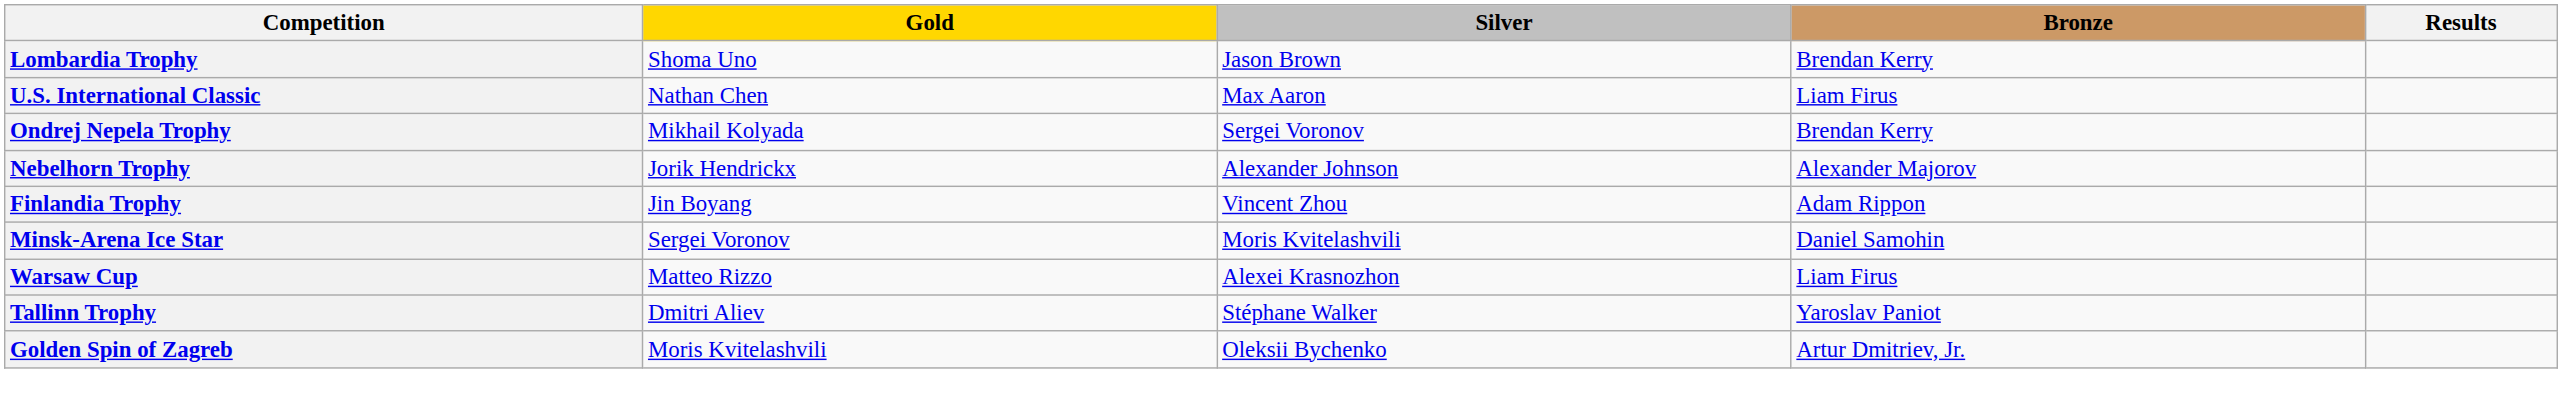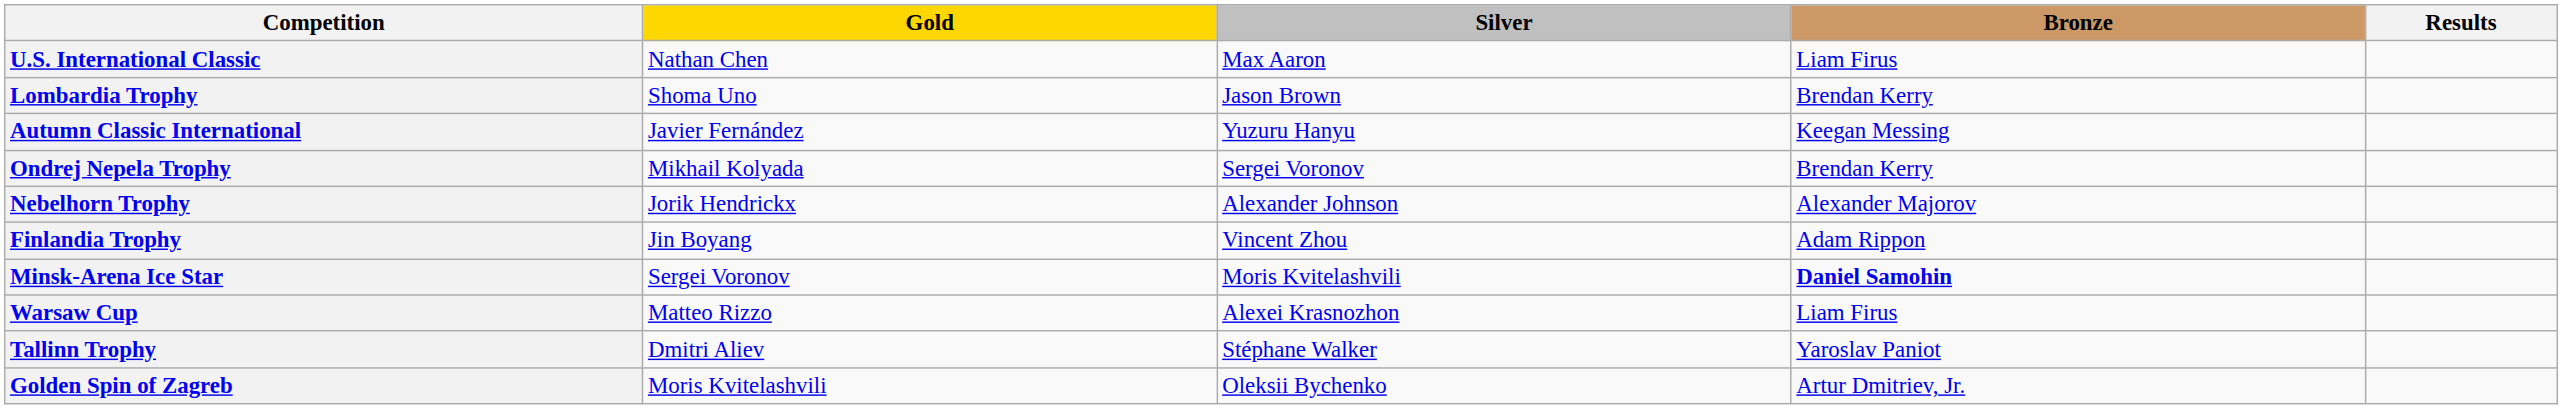rows swapped: (135, 95) <-> (104, 58)
+ row: (156, 131)
(1870, 240) normal -> (1874, 276) bold
